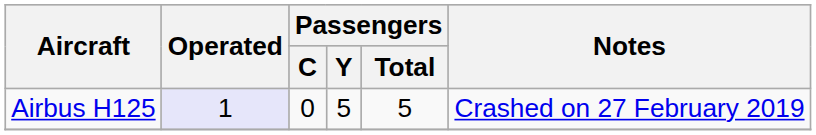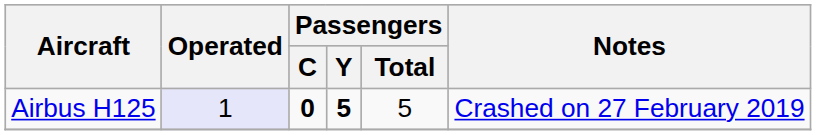(307, 108) normal -> (307, 108) bold
(344, 108) normal -> (344, 108) bold
